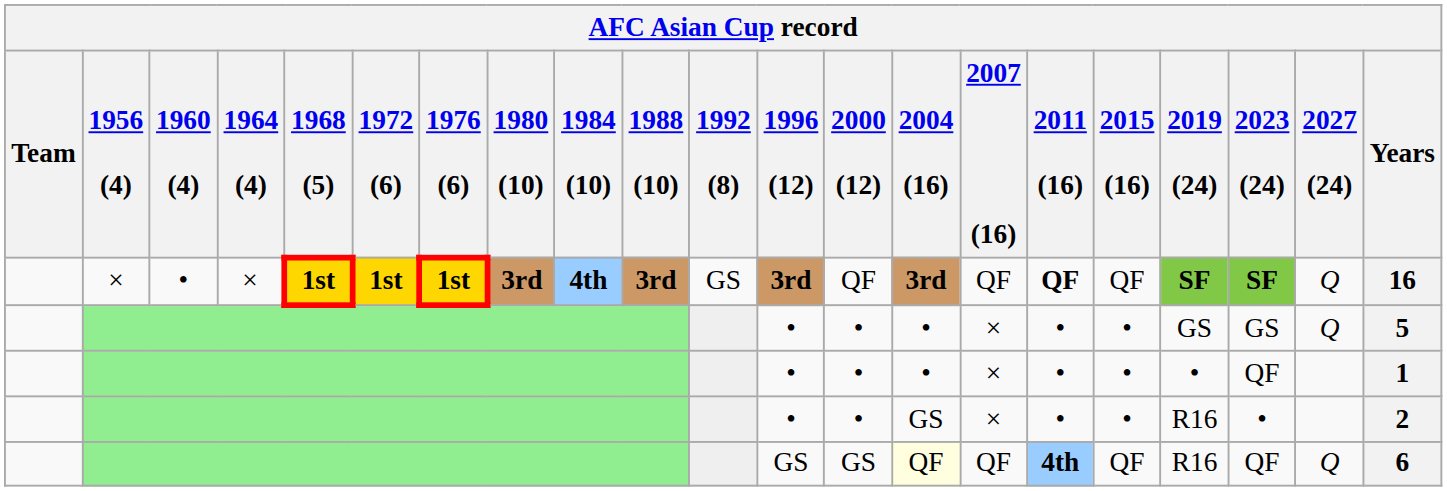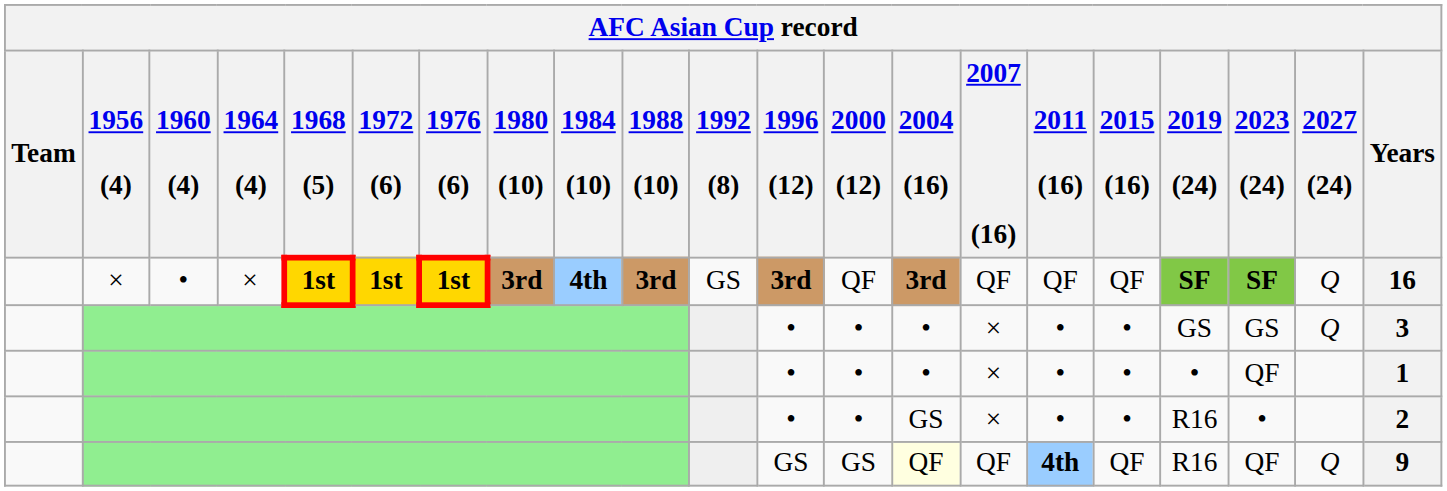(1060, 281) bold -> (1060, 281) normal
(1402, 328) 5 -> (1402, 328) 3
(1402, 463) 6 -> (1402, 463) 9
